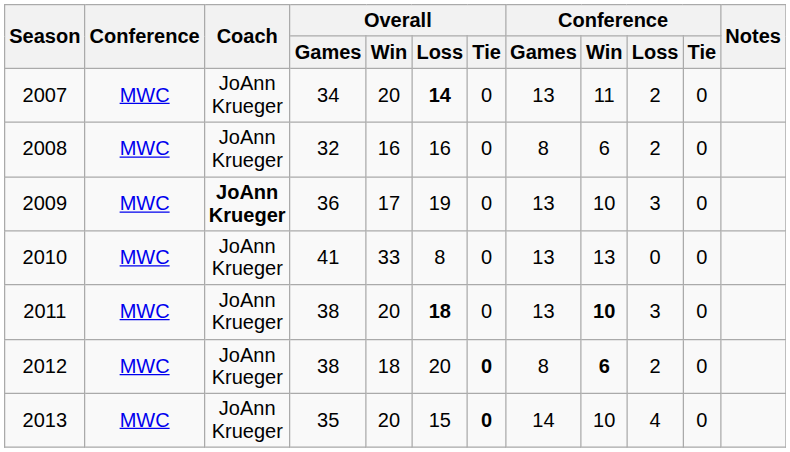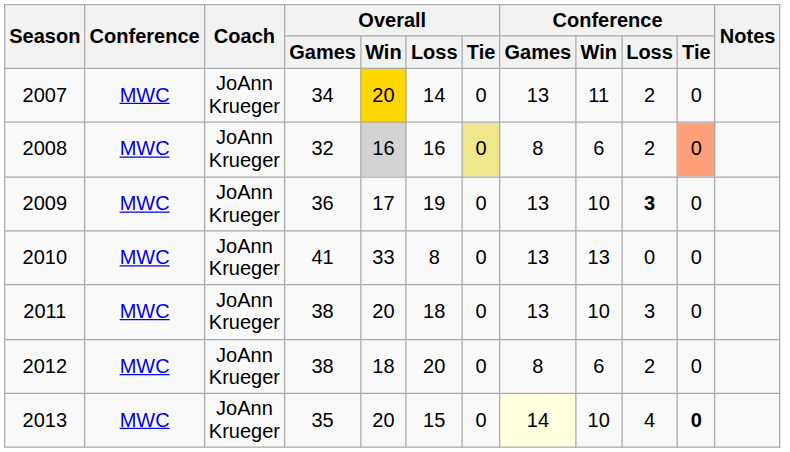(389, 95) no background -> (383, 95) gold background
(440, 95) bold -> (434, 95) normal
(389, 149) no background -> (383, 149) lightgrey background
(487, 149) no background -> (481, 149) khaki background
(702, 149) no background -> (696, 149) lightsalmon background
(247, 203) bold -> (244, 203) normal
(655, 203) normal -> (650, 203) bold
(440, 311) bold -> (434, 311) normal
(604, 311) bold -> (599, 311) normal
(487, 366) bold -> (481, 366) normal
(604, 366) bold -> (599, 366) normal
(487, 420) bold -> (481, 420) normal
(543, 420) no background -> (538, 420) lightyellow background
(702, 420) normal -> (696, 420) bold
